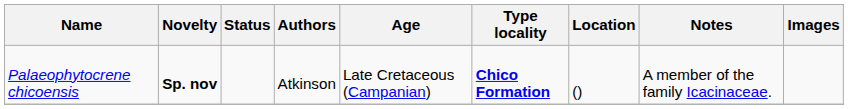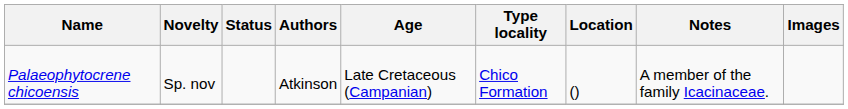(190, 83) bold -> (189, 83) normal
(513, 83) bold -> (513, 83) normal
